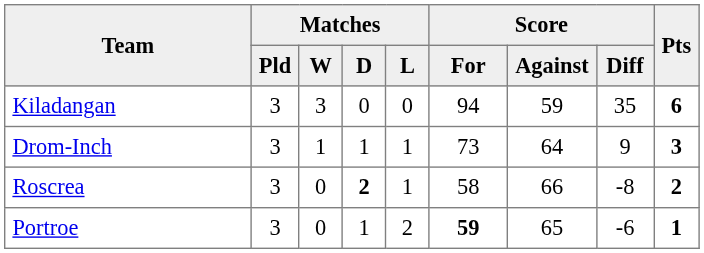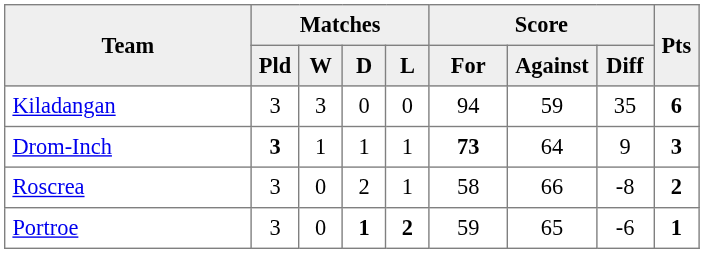(275, 146) normal -> (275, 146) bold
(468, 146) normal -> (468, 146) bold
(364, 187) bold -> (364, 187) normal
(364, 227) normal -> (364, 227) bold
(407, 227) normal -> (407, 227) bold
(468, 227) bold -> (468, 227) normal
